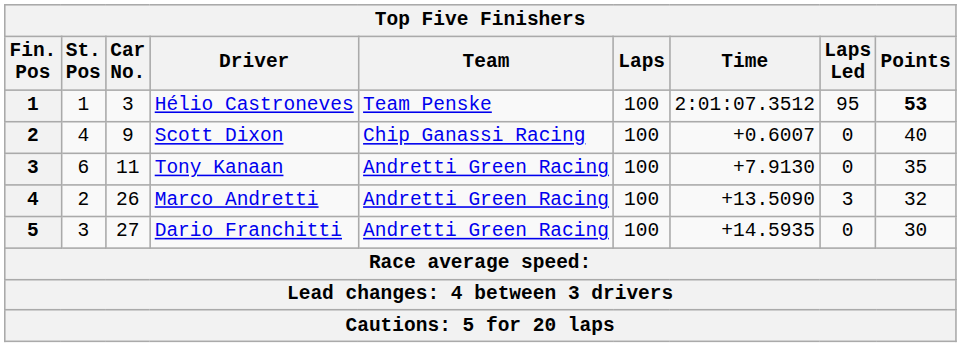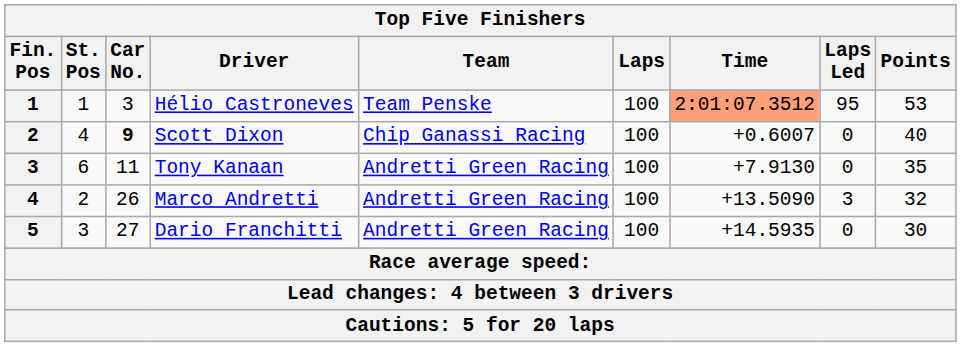(745, 106) no background -> (745, 106) lightsalmon background
(916, 106) bold -> (916, 106) normal
(128, 138) normal -> (128, 138) bold
